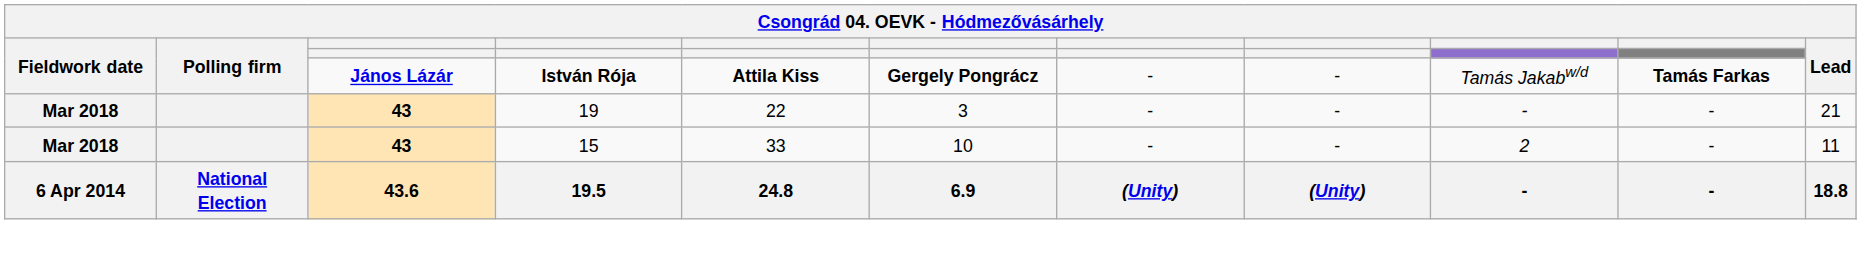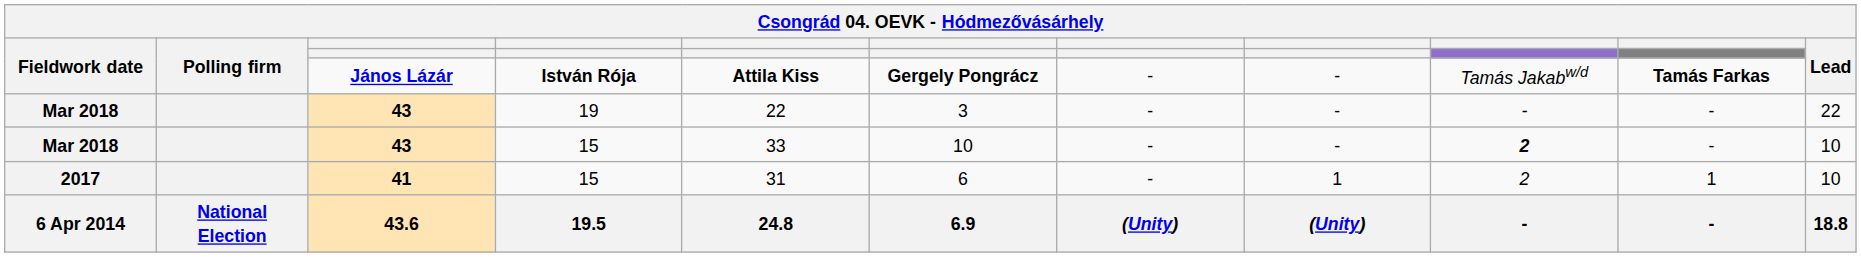(1831, 111) 21 -> (1831, 111) 22
(1524, 145) normal -> (1524, 144) bold
(1831, 145) 11 -> (1831, 145) 10
+ row: (80, 179)
